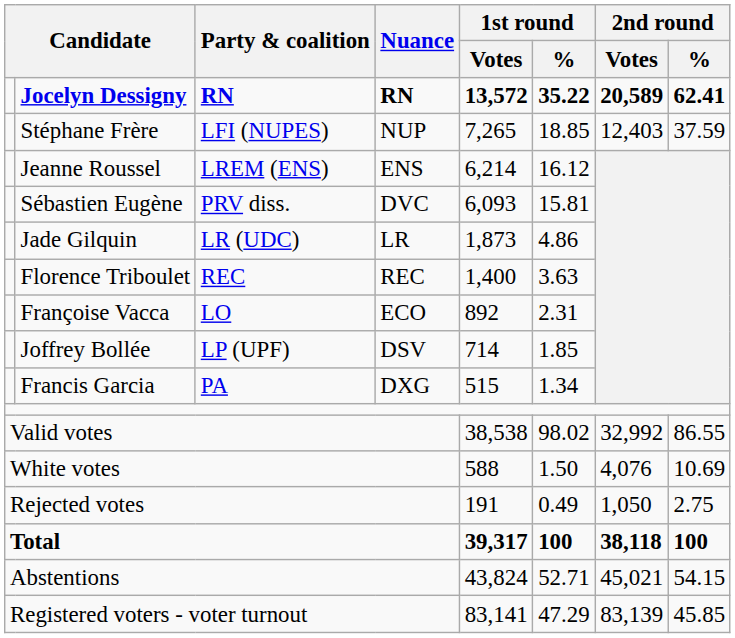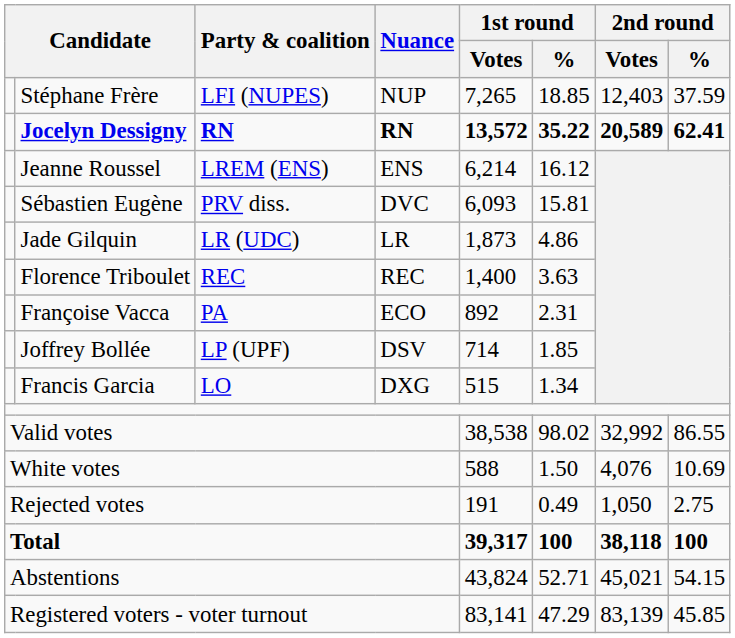rows swapped: (103, 95) <-> (89, 131)
(216, 312) LO -> (214, 312) PA
(214, 385) PA -> (216, 385) LO
